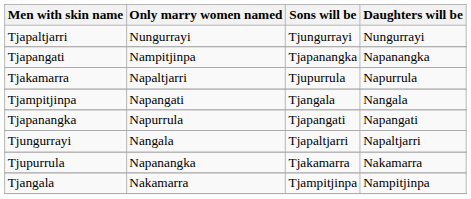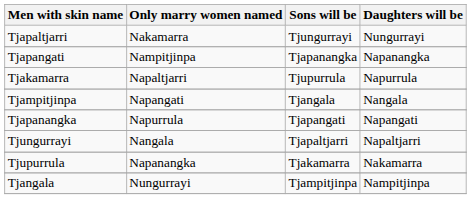(160, 36) Nungurrayi -> (159, 36) Nakamarra
(159, 183) Nakamarra -> (160, 183) Nungurrayi
